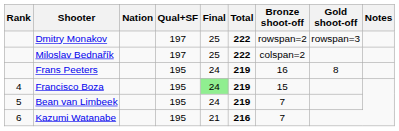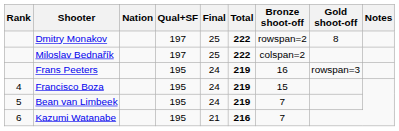(336, 39) rowspan=3 -> (336, 39) 8
(336, 70) 8 -> (336, 70) rowspan=3
(214, 86) lightgreen background -> (214, 86) no background
